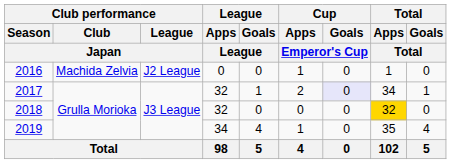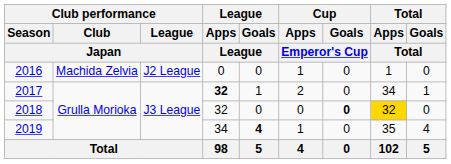(221, 91) normal -> (221, 91) bold
(347, 91) lavender background -> (347, 91) no background
(347, 110) normal -> (347, 110) bold
(259, 129) normal -> (259, 129) bold
